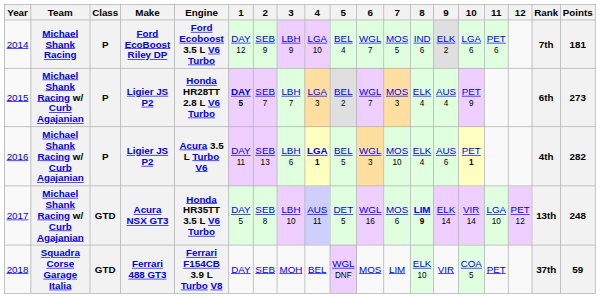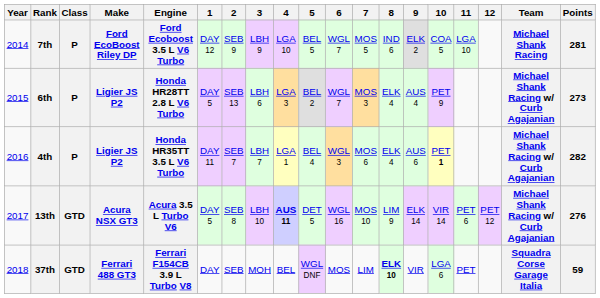columns swapped: (60, 12) <-> (546, 12)
(343, 44) BEL 4 -> (312, 44) BEL 5
(471, 44) LGA 6 -> (441, 44) COA 5
(496, 44) PET 6 -> (466, 44) LGA 10
(578, 44) 181 -> (578, 44) 281
(241, 98) bold -> (210, 98) normal
(265, 98) SEB 7 -> (234, 98) SEB 13
(291, 98) LBH 7 -> (260, 98) LBH 6
(202, 157) Acura 3.5 L Turbo V6 -> (171, 157) Honda HR35TT 3.5 L V6 Turbo
(265, 157) SEB 13 -> (234, 157) SEB 7
(291, 157) LBH 6 -> (260, 157) LBH 7
(317, 157) bold -> (286, 157) normal
(343, 157) BEL 5 -> (312, 157) BEL 4
(397, 157) MOS 10 -> (366, 157) MOS 6
(202, 216) Honda HR35TT 3.5 L V6 Turbo -> (171, 216) Acura 3.5 L Turbo V6
(317, 216) normal -> (286, 216) bold
(397, 216) MOS 6 -> (366, 216) MOS 10
(422, 216) bold -> (391, 216) normal
(496, 216) LGA 10 -> (466, 216) PET 6
(578, 216) 248 -> (578, 216) 276
(422, 269) normal -> (391, 269) bold
(471, 269) COA 5 -> (441, 269) LGA 6
